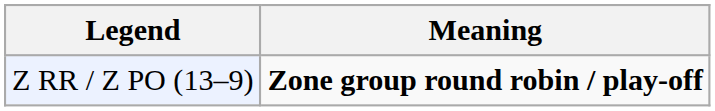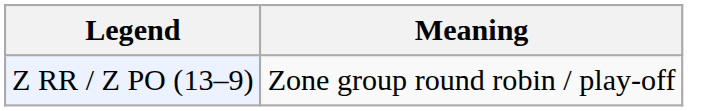(485, 79) bold -> (472, 79) normal
